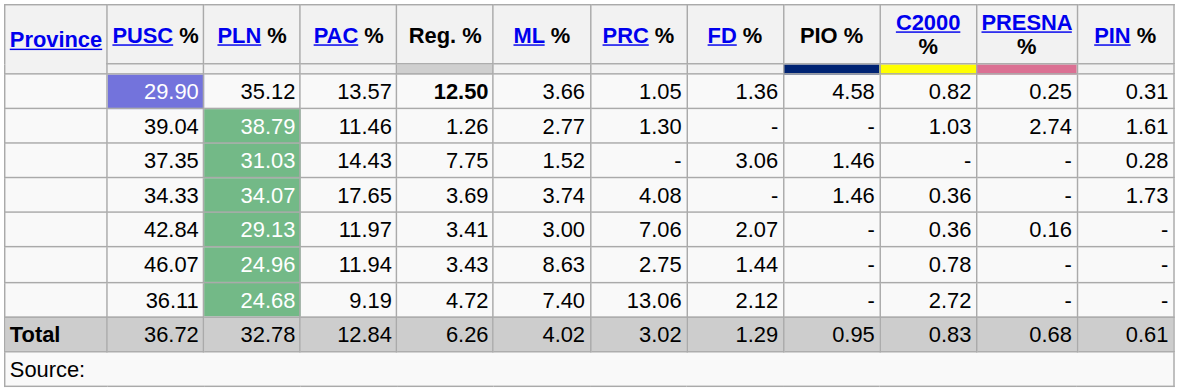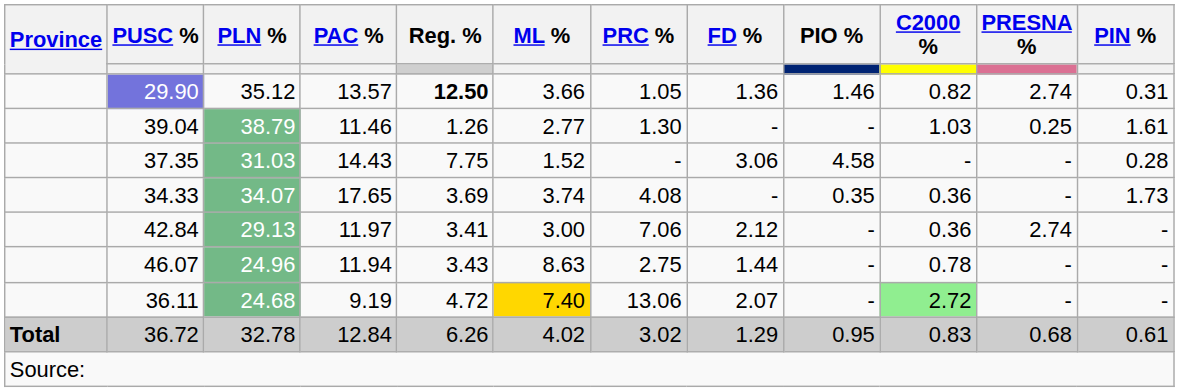(853, 92) 4.58 -> (853, 92) 1.46
(1051, 92) 0.25 -> (1051, 92) 2.74
(1051, 126) 2.74 -> (1051, 126) 0.25
(853, 161) 1.46 -> (853, 161) 4.58
(853, 195) 1.46 -> (853, 195) 0.35
(757, 230) 2.07 -> (757, 230) 2.12
(1051, 230) 0.16 -> (1051, 230) 2.74
(564, 299) no background -> (564, 299) gold background
(757, 299) 2.12 -> (757, 299) 2.07
(950, 299) no background -> (950, 299) lightgreen background
